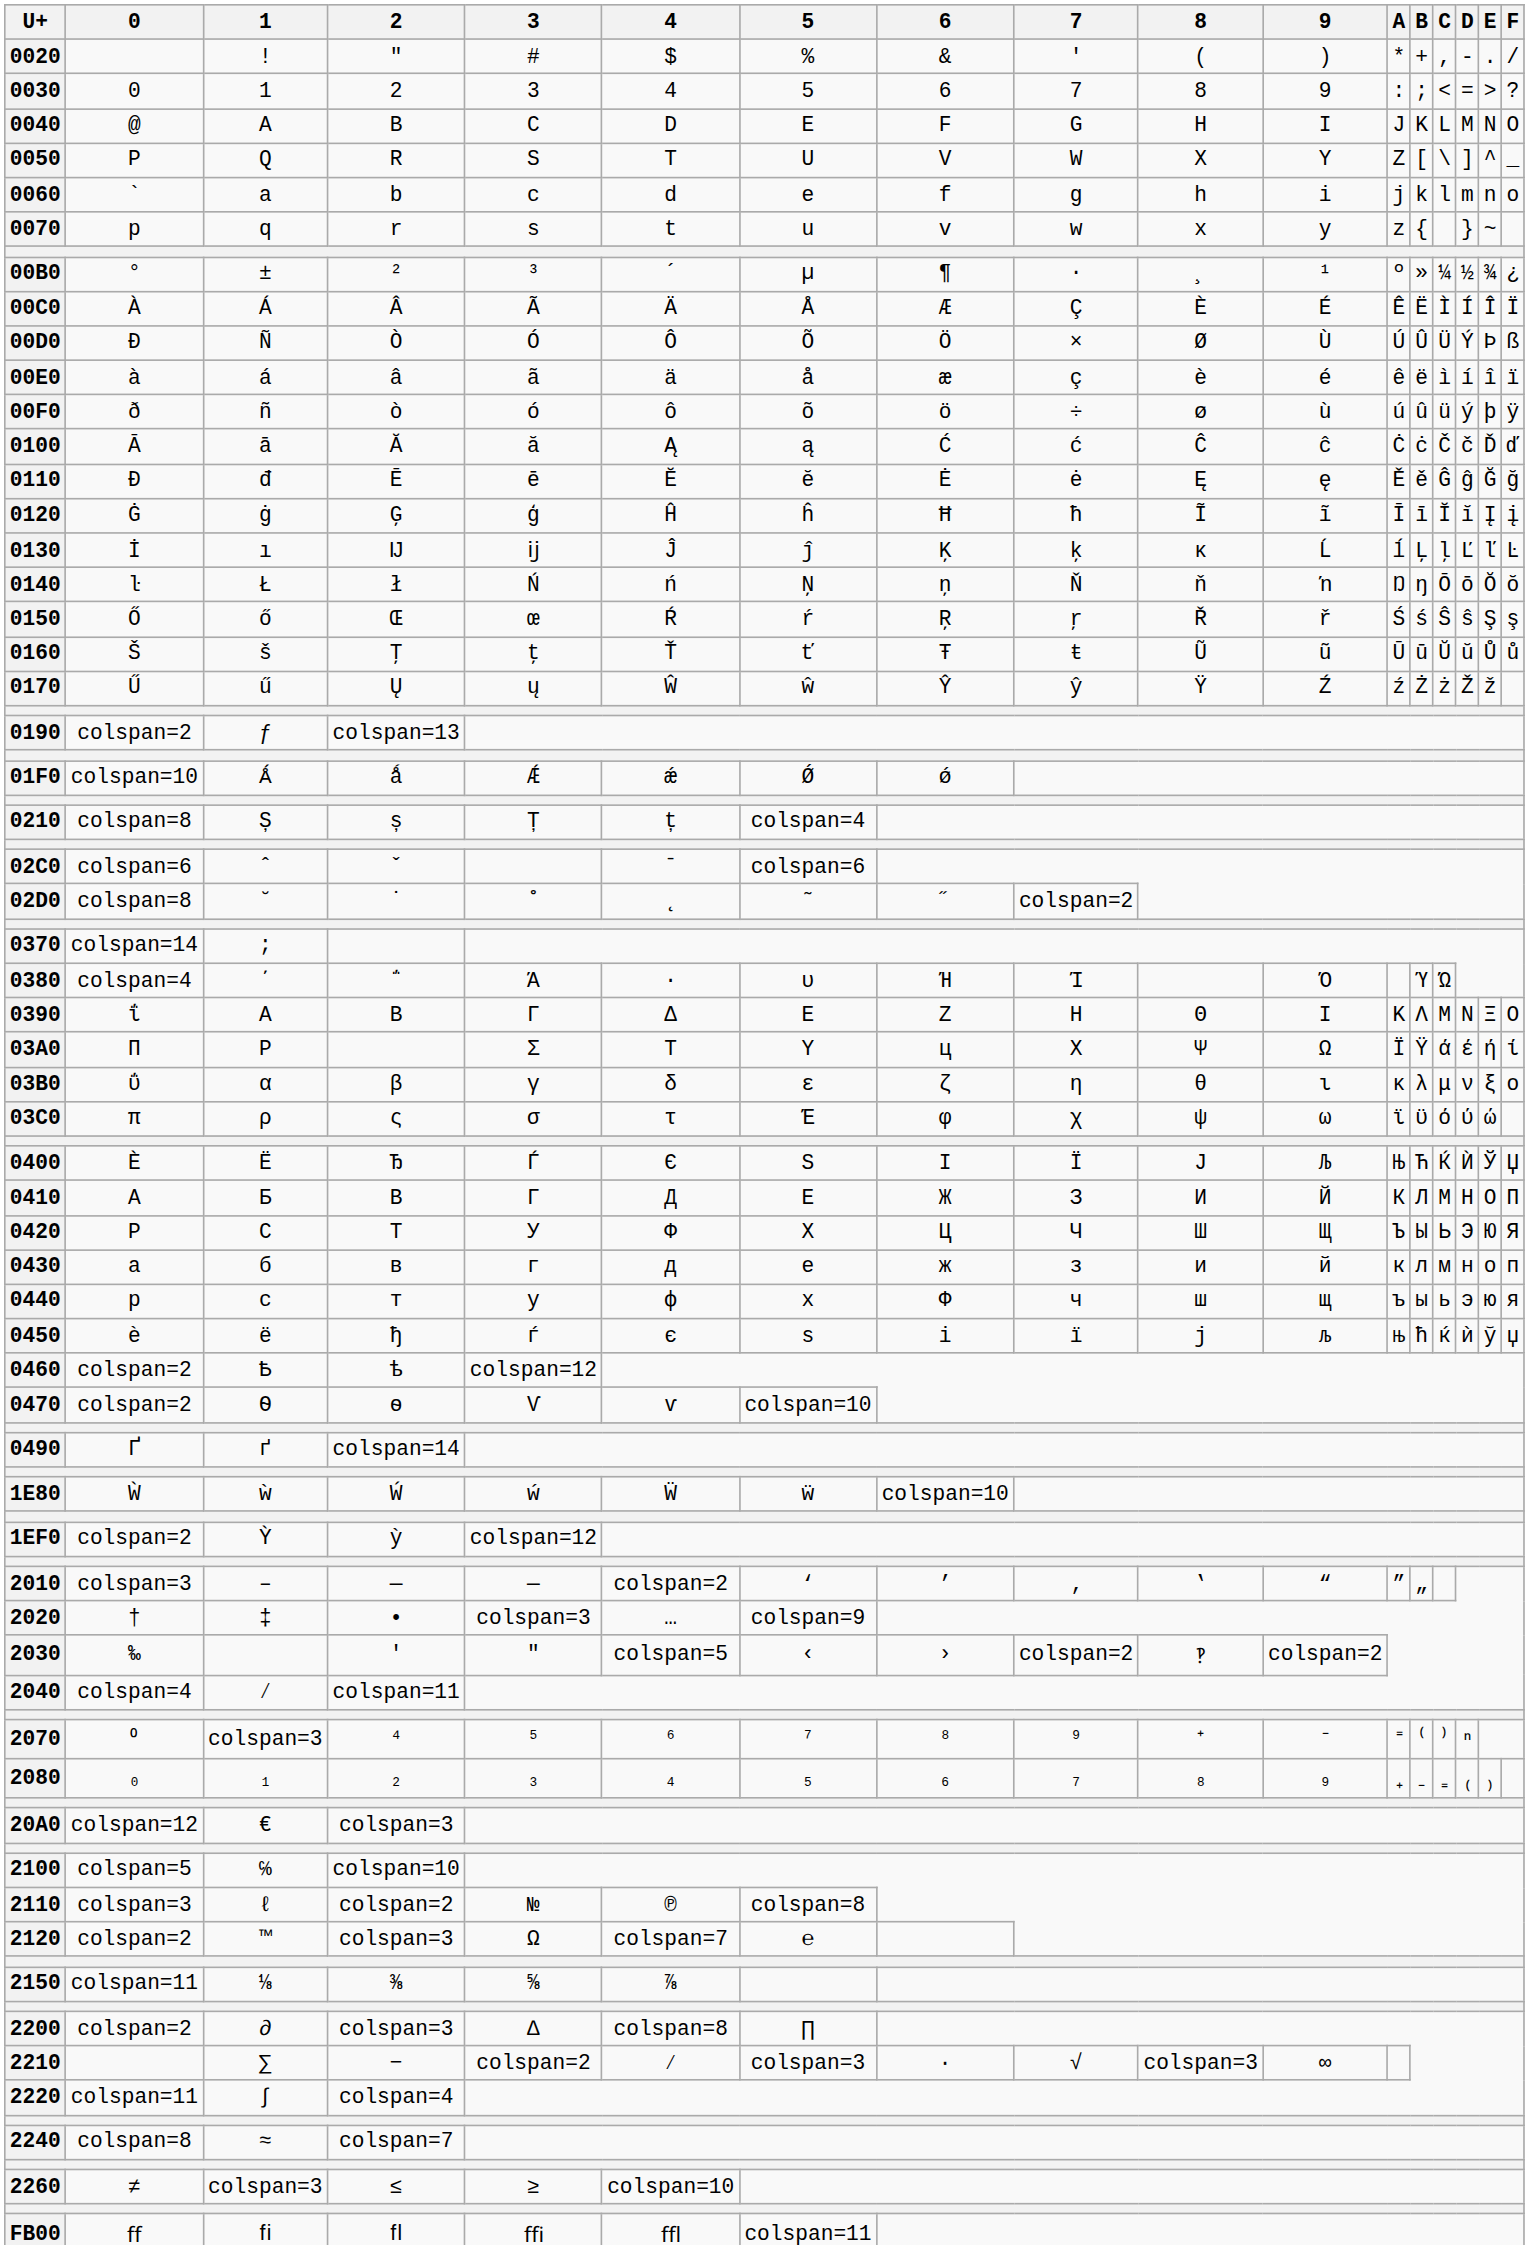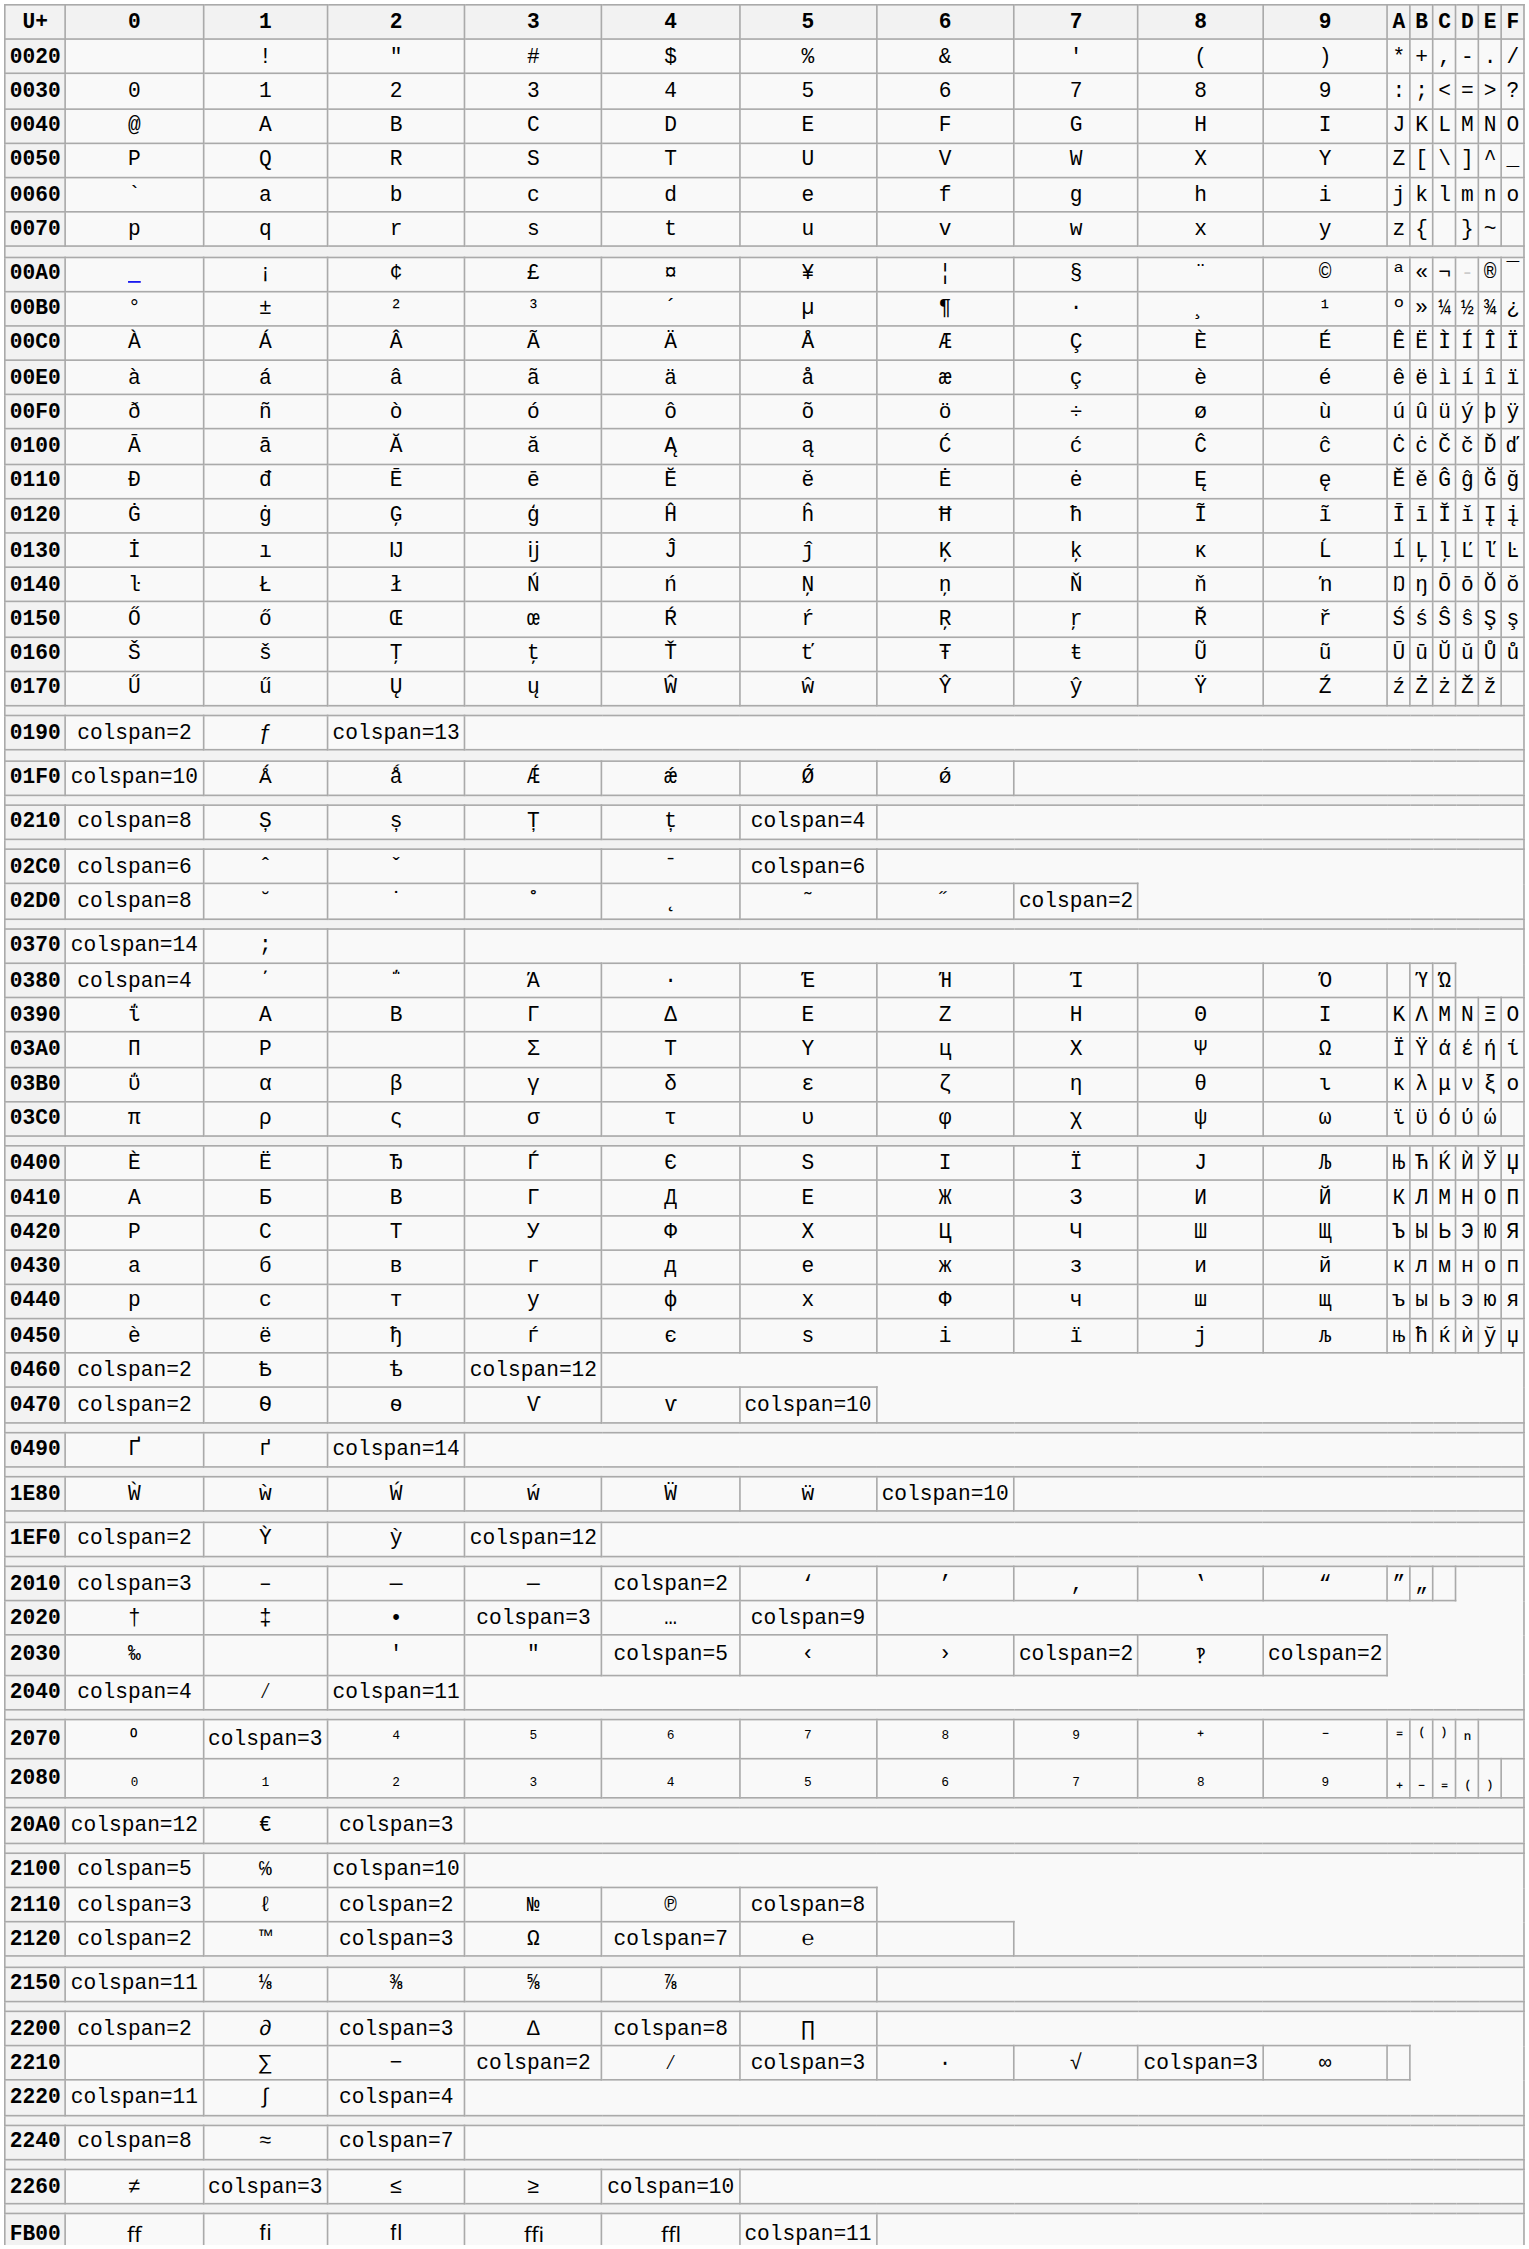+ row: (35, 274)
- row: (35, 343)
(808, 981) υ -> (808, 981) Έ
(808, 1119) Έ -> (808, 1119) υ
